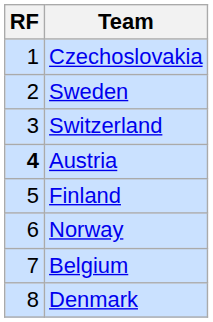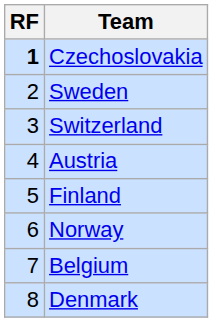(33, 56) normal -> (33, 56) bold
(33, 160) bold -> (33, 160) normal
